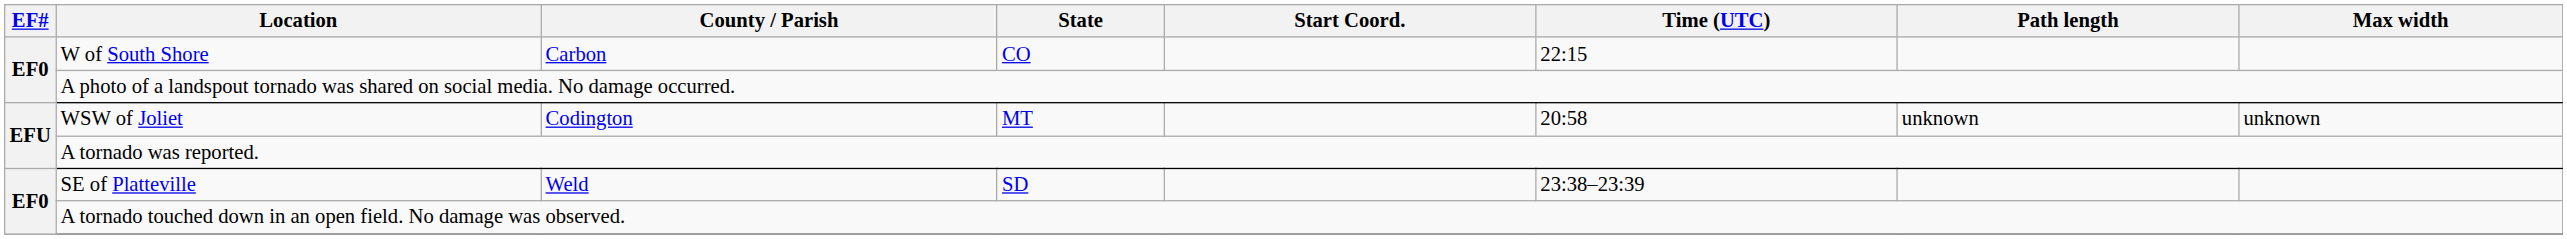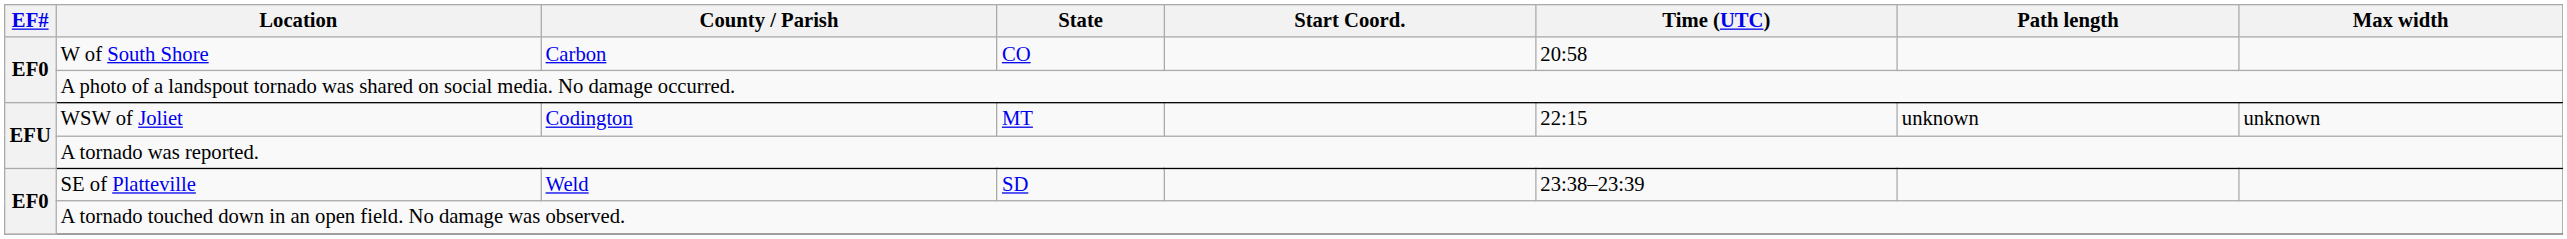(1564, 53) 22:15 -> (1564, 53) 20:58
(1564, 119) 20:58 -> (1564, 119) 22:15
